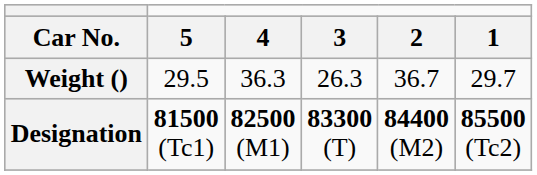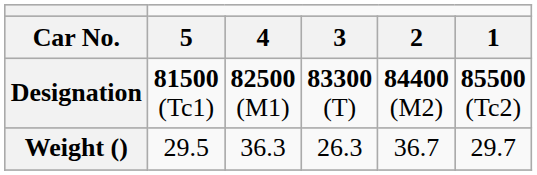rows swapped: (76, 133) <-> (76, 78)
